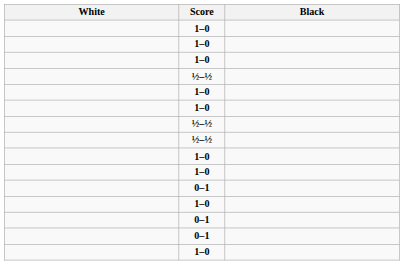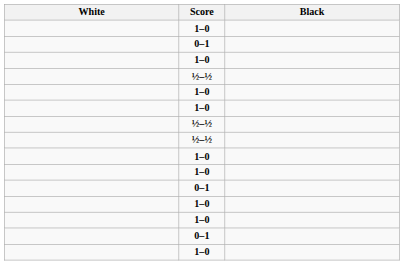(202, 44) 1–0 -> (202, 44) 0–1
(202, 220) 0–1 -> (202, 220) 1–0
